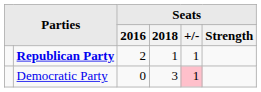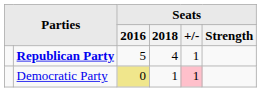(143, 55) 2 -> (143, 55) 5
(175, 55) 1 -> (175, 55) 4
(143, 76) no background -> (143, 76) khaki background
(175, 76) 3 -> (175, 76) 1
